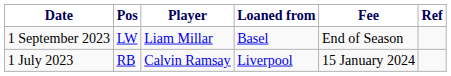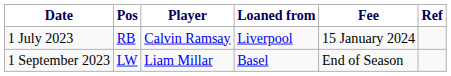rows swapped: (41, 60) <-> (59, 37)
